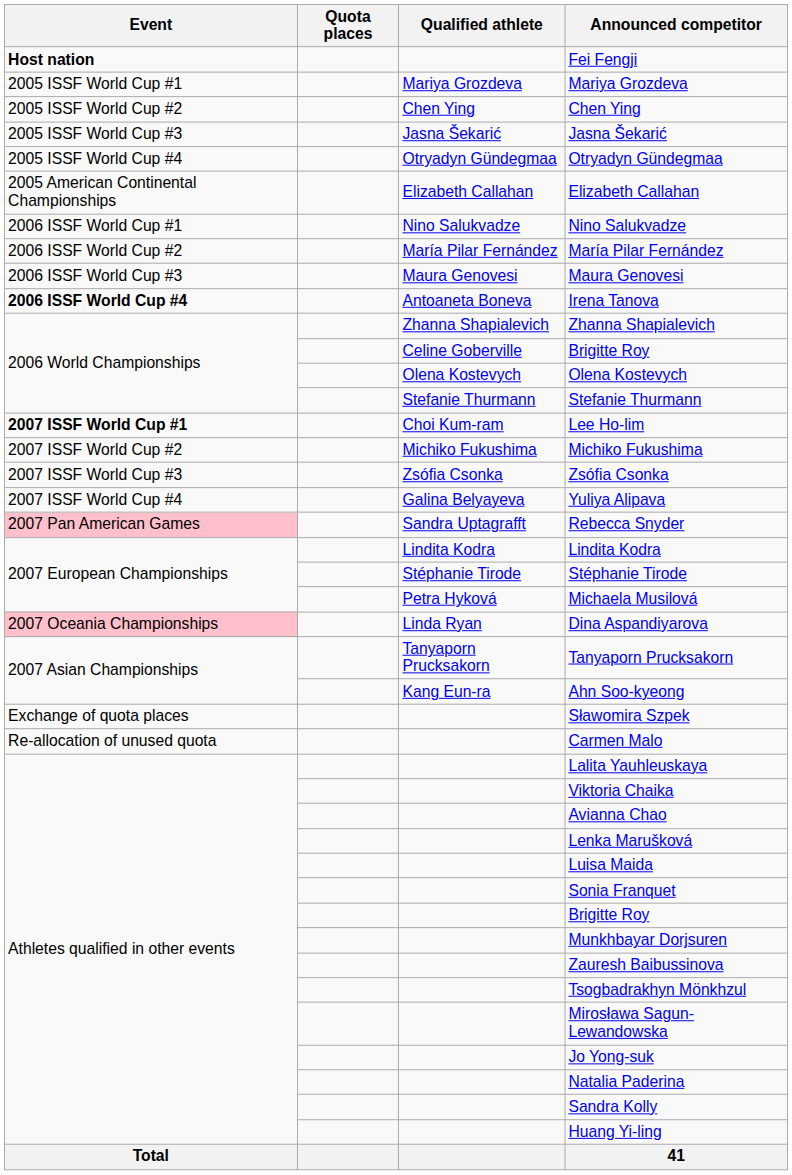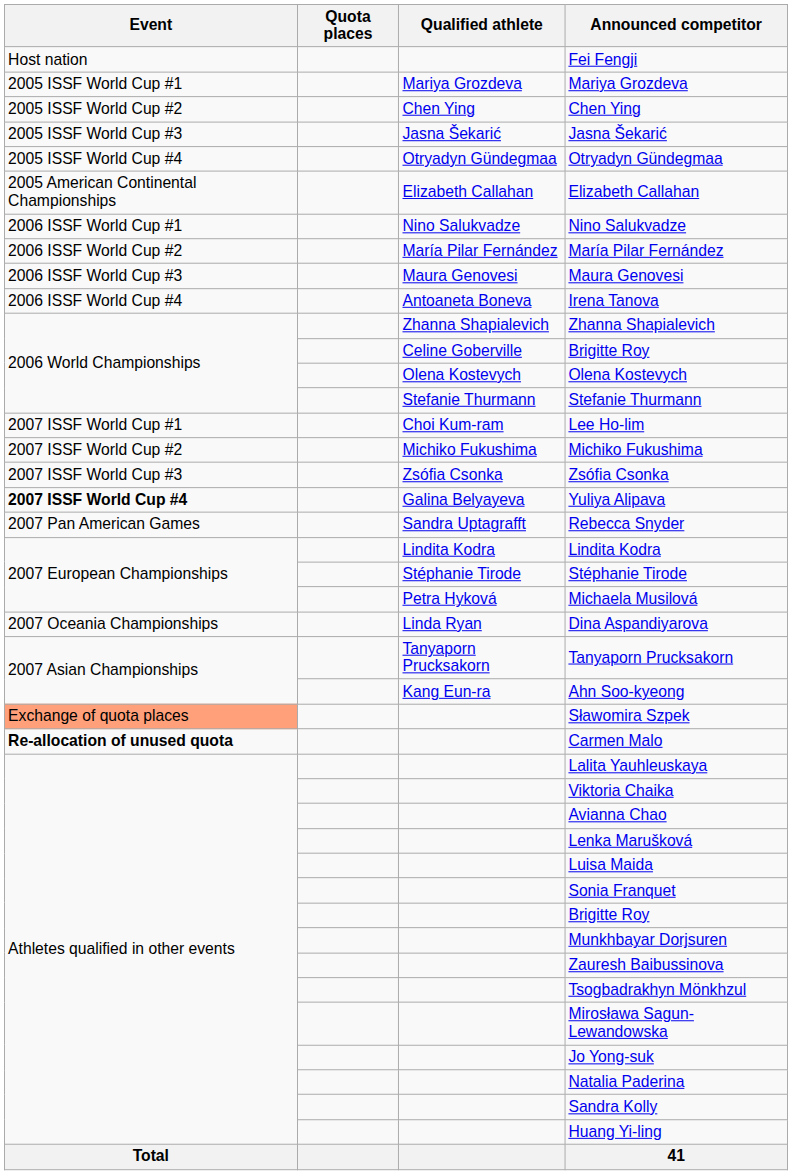(51, 59) bold -> (48, 59) normal
(98, 300) bold -> (95, 300) normal
(98, 425) bold -> (95, 425) normal
(95, 499) normal -> (98, 499) bold
(104, 524) pink background -> (104, 524) no background
(113, 624) pink background -> (113, 624) no background
(98, 716) no background -> (98, 716) lightsalmon background
(112, 741) normal -> (120, 741) bold
